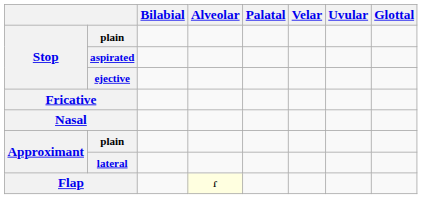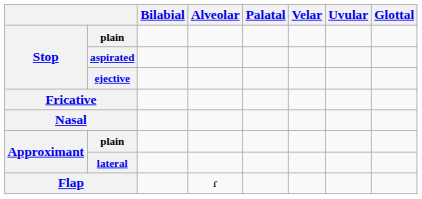(215, 183) lightyellow background -> (215, 183) no background
